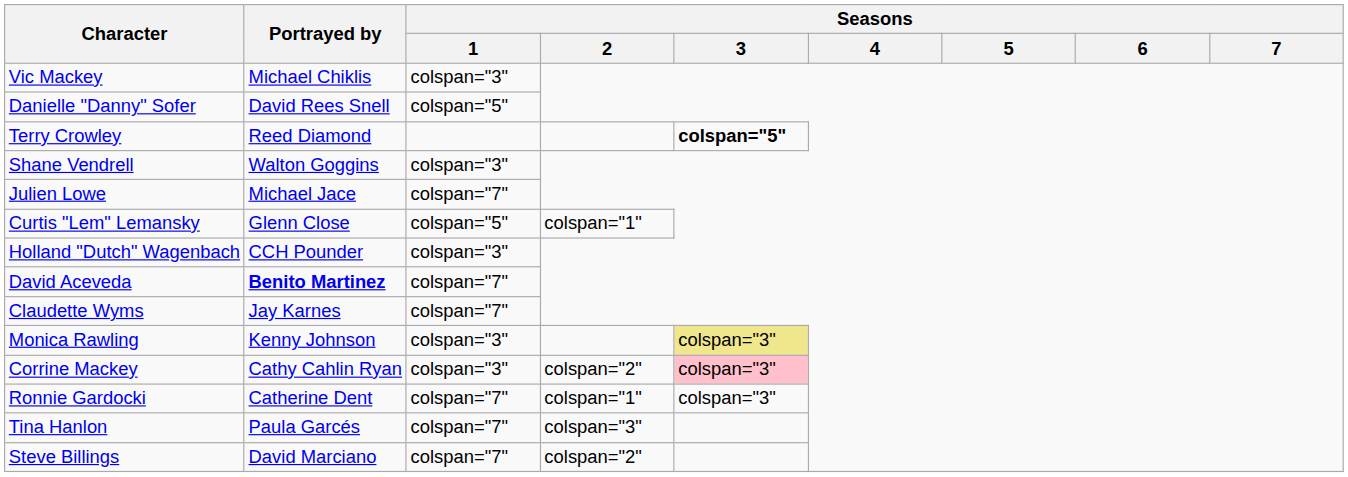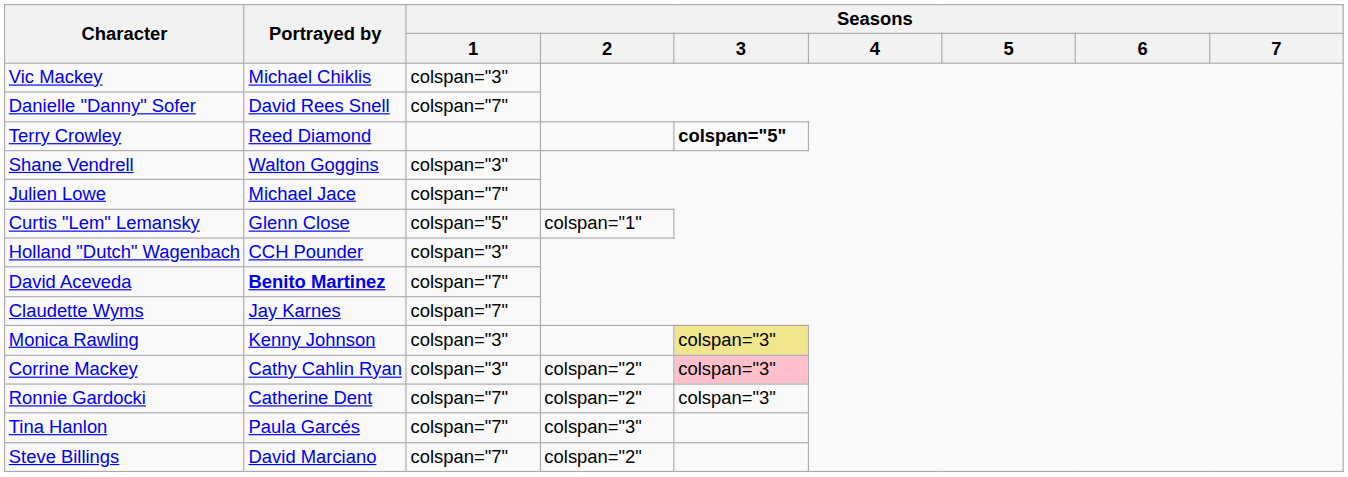(459, 106) colspan="5" -> (459, 106) colspan="7"
(593, 398) colspan="1" -> (593, 398) colspan="2"
